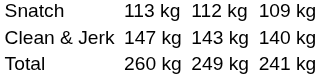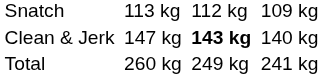(220, 37) normal -> (221, 37) bold
